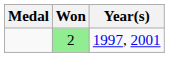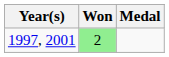columns swapped: (28, 16) <-> (127, 16)
